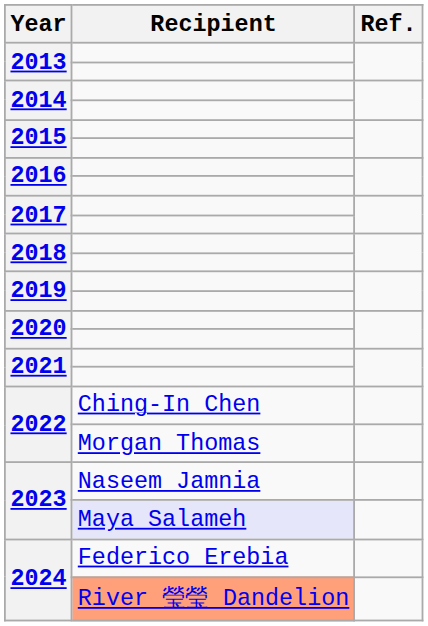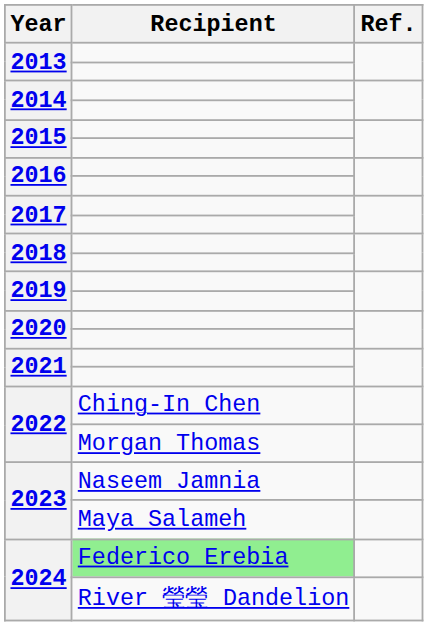(162, 520) lavender background -> (162, 520) no background
(183, 558) no background -> (183, 558) lightgreen background
(214, 600) lightsalmon background -> (214, 600) no background
